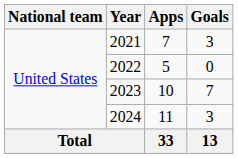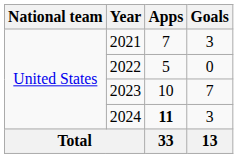(166, 116) normal -> (166, 116) bold
